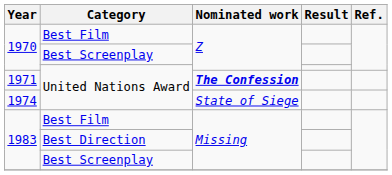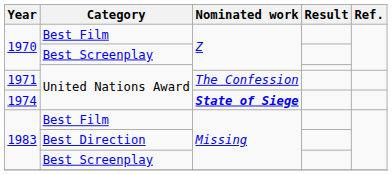(247, 80) bold -> (247, 80) normal
(247, 100) normal -> (247, 100) bold
